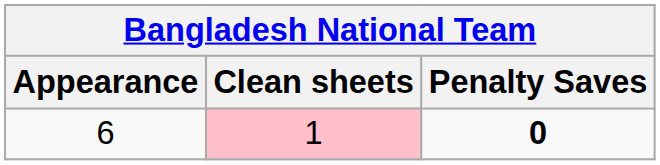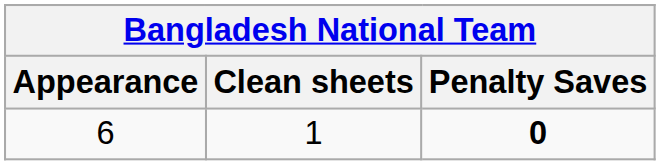(314, 133) pink background -> (314, 133) no background
